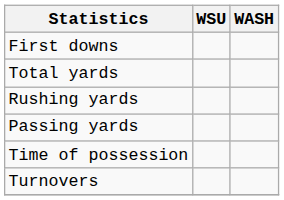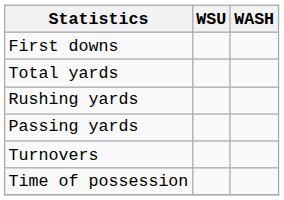rows swapped: (54, 182) <-> (98, 154)
